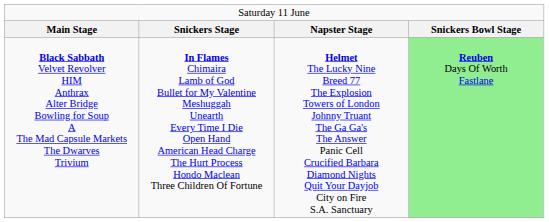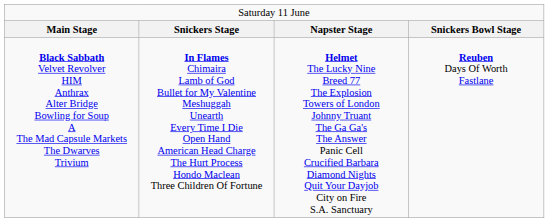(476, 69) lightgreen background -> (476, 69) no background
